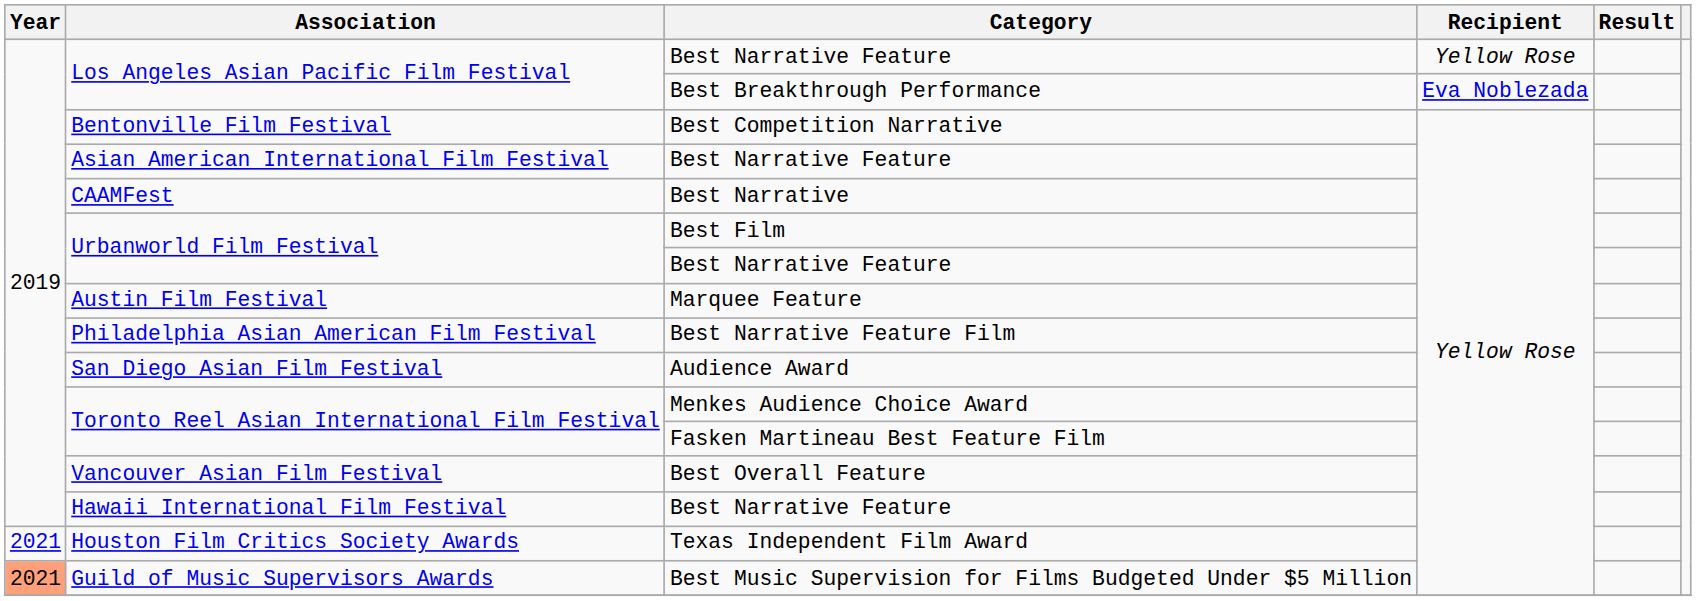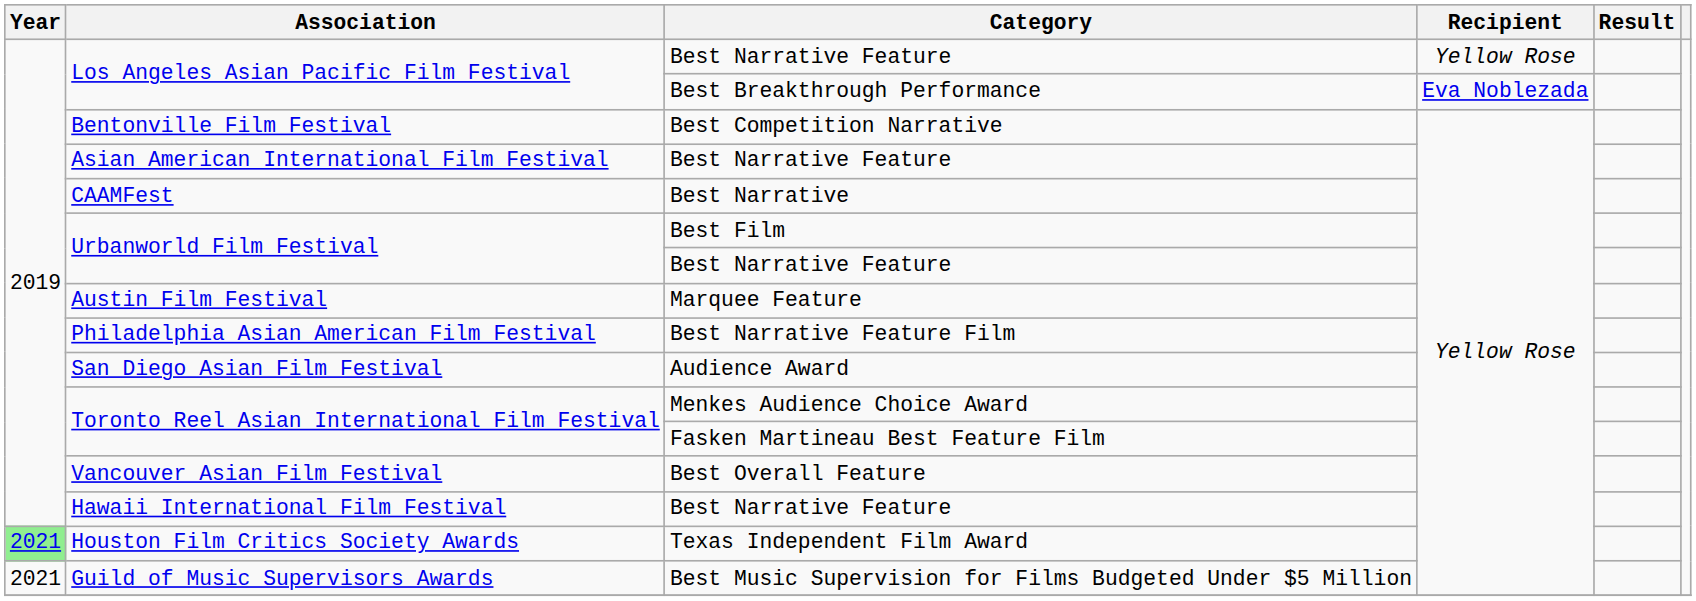(35, 543) no background -> (35, 543) lightgreen background
(35, 578) lightsalmon background -> (35, 578) no background
